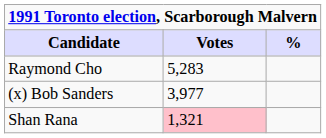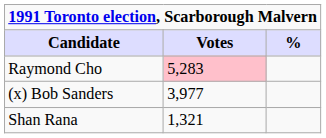(185, 68) no background -> (185, 68) pink background
(185, 119) pink background -> (185, 119) no background
